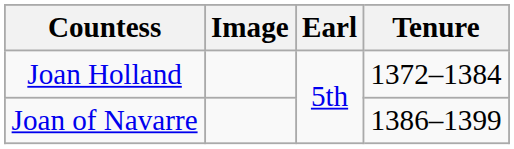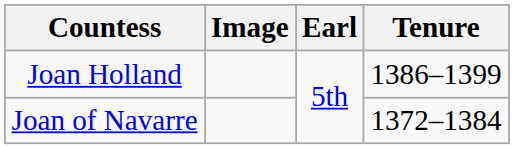(436, 73) 1372–1384 -> (436, 73) 1386–1399
(436, 119) 1386–1399 -> (436, 119) 1372–1384
